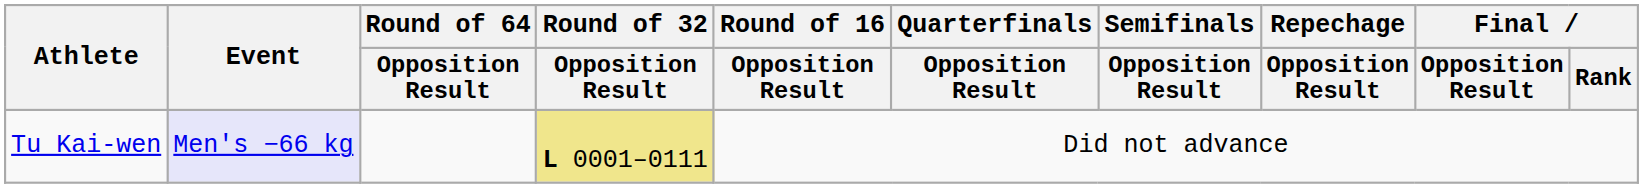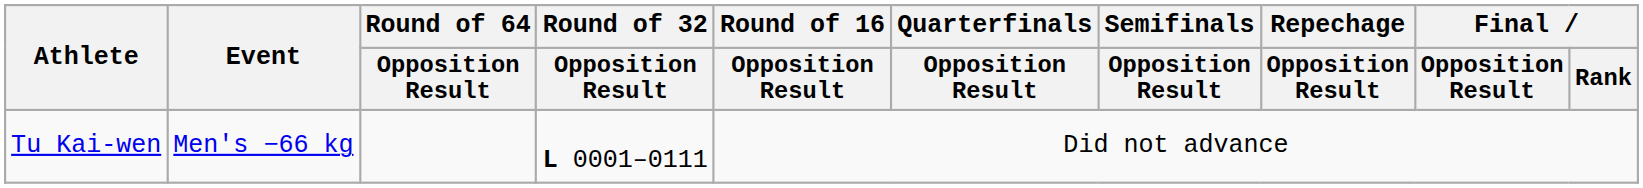(263, 146) lavender background -> (263, 146) no background
(625, 161) khaki background -> (625, 161) no background
